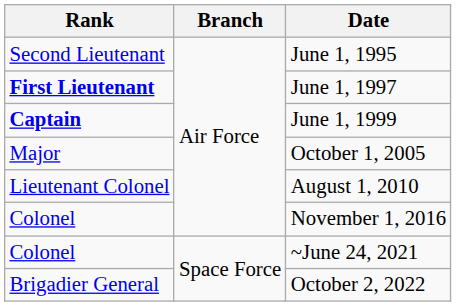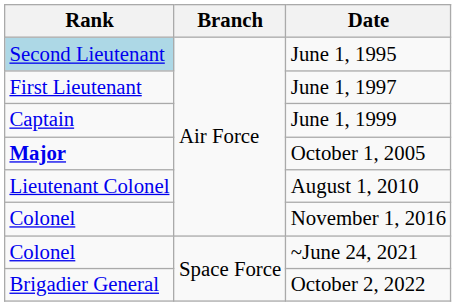(87, 53) no background -> (87, 53) lightblue background
(82, 86) bold -> (76, 86) normal
(45, 119) bold -> (42, 119) normal
(35, 152) normal -> (38, 152) bold
